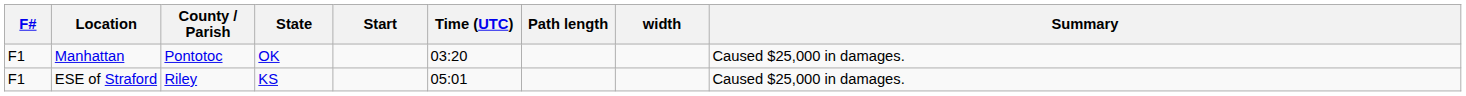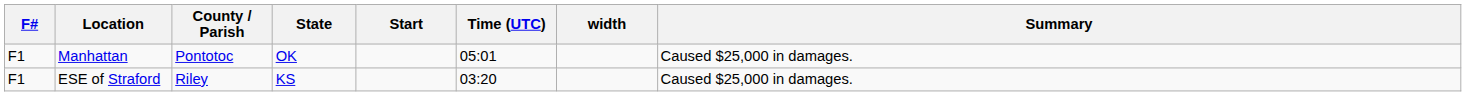- column: (568, 24)
(449, 56) 03:20 -> (478, 56) 05:01
(449, 79) 05:01 -> (478, 79) 03:20
